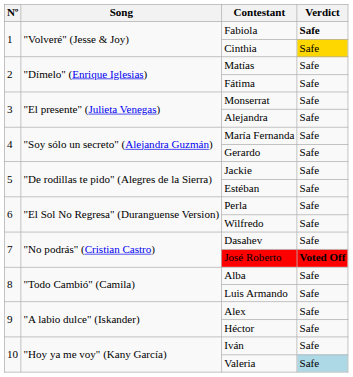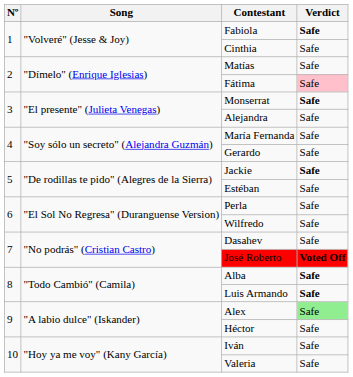(309, 48) gold background -> (309, 48) no background
(309, 83) no background -> (309, 83) pink background
(309, 100) normal -> (310, 100) bold
(309, 170) normal -> (310, 170) bold
(309, 275) normal -> (310, 275) bold
(309, 293) normal -> (310, 293) bold
(309, 310) no background -> (309, 310) lightgreen background
(309, 363) lightblue background -> (309, 363) no background
